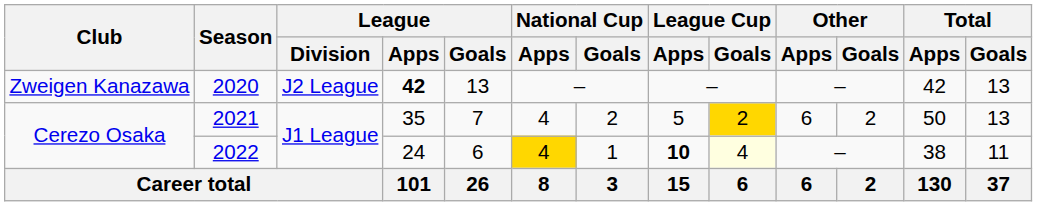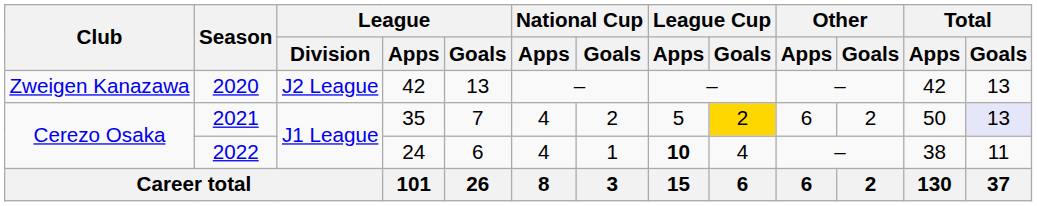(414, 86) bold -> (414, 86) normal
(998, 119) no background -> (998, 119) lavender background
(544, 151) gold background -> (544, 151) no background
(743, 151) lightyellow background -> (743, 151) no background
